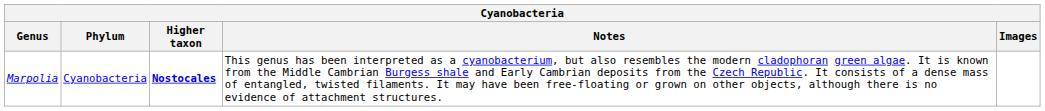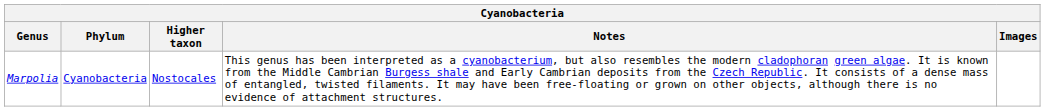(184, 79) bold -> (184, 79) normal
